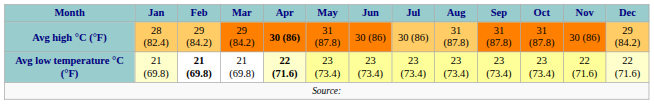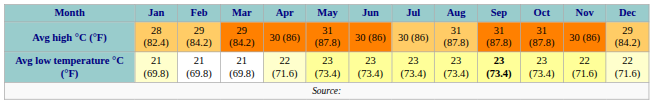(285, 37) bold -> (285, 37) normal
(199, 67) bold -> (199, 67) normal
(285, 67) bold -> (285, 67) normal
(499, 67) normal -> (499, 67) bold
